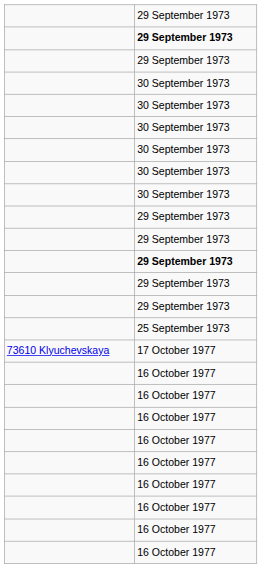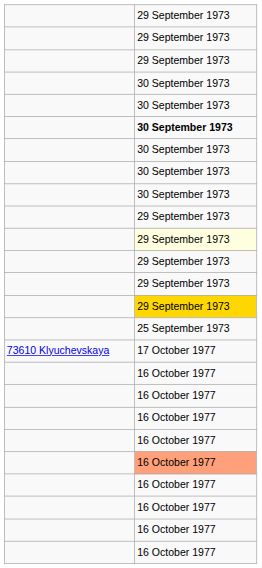(185, 38) bold -> (183, 38) normal
(183, 127) normal -> (185, 127) bold
(183, 239) no background -> (183, 239) lightyellow background
(185, 261) bold -> (183, 261) normal
(183, 306) no background -> (183, 306) gold background
(176, 462) no background -> (176, 462) lightsalmon background
